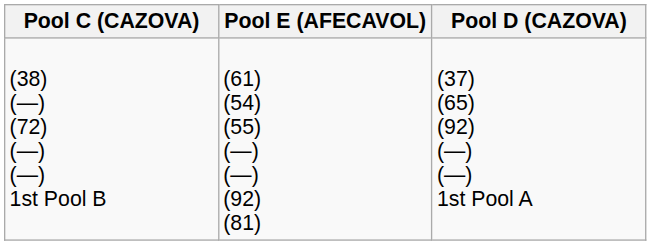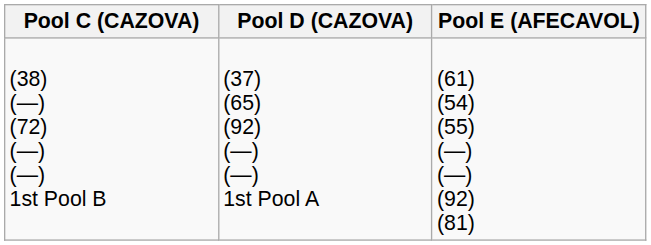columns swapped: (539, 21) <-> (325, 21)
